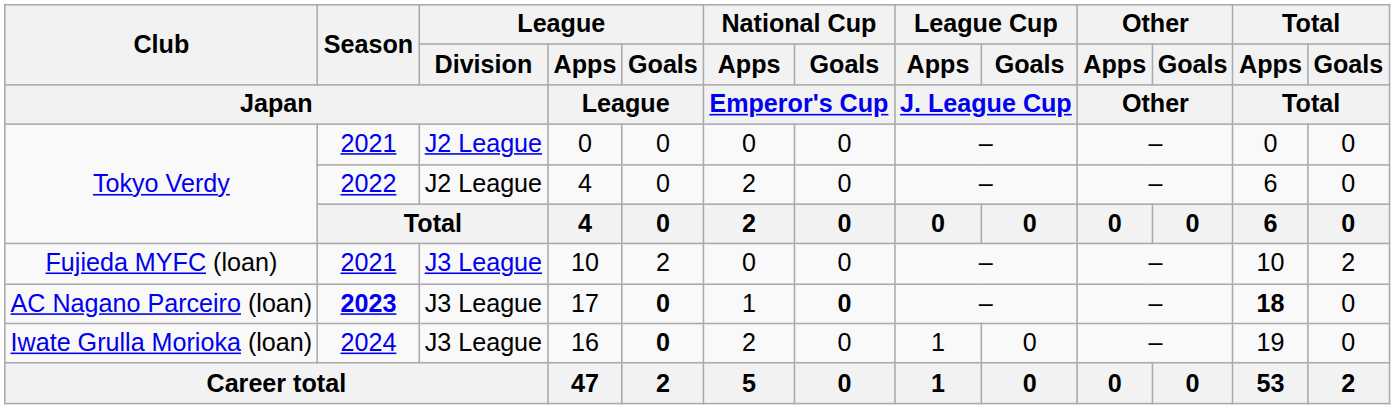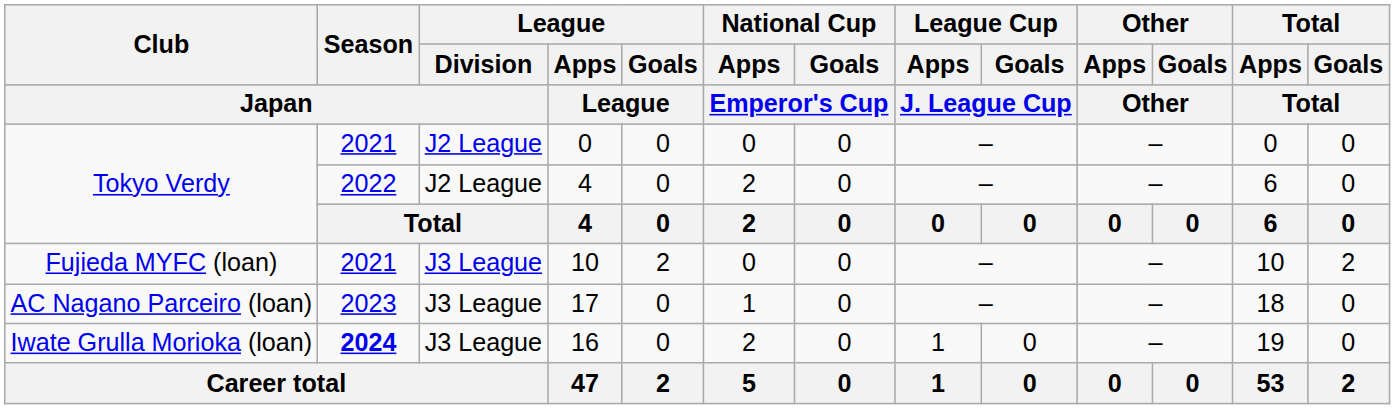(368, 303) bold -> (368, 303) normal
(663, 303) bold -> (663, 303) normal
(844, 303) bold -> (844, 303) normal
(1270, 303) bold -> (1270, 303) normal
(368, 343) normal -> (368, 343) bold
(663, 343) bold -> (663, 343) normal
